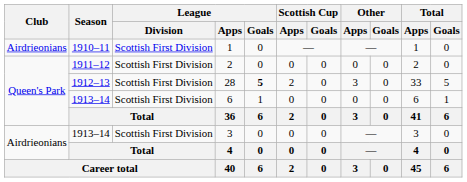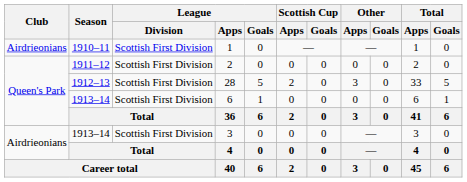(260, 82) bold -> (260, 82) normal
